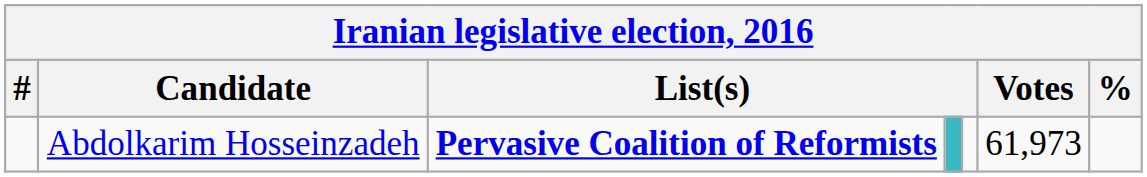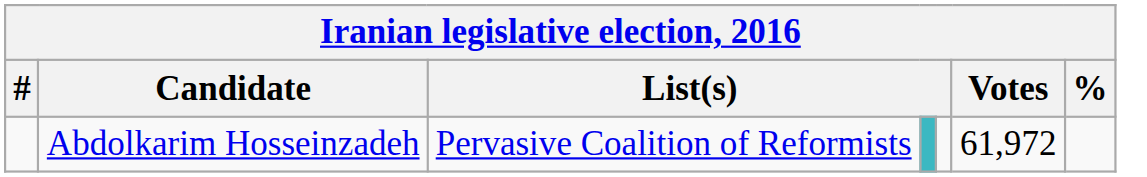(686, 143) bold -> (674, 143) normal
(1034, 143) 61,973 -> (1008, 143) 61,972
